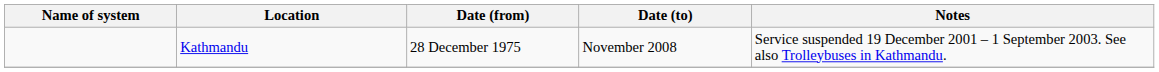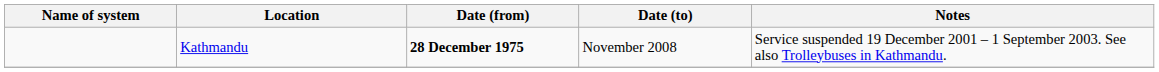(465, 47) normal -> (467, 47) bold
